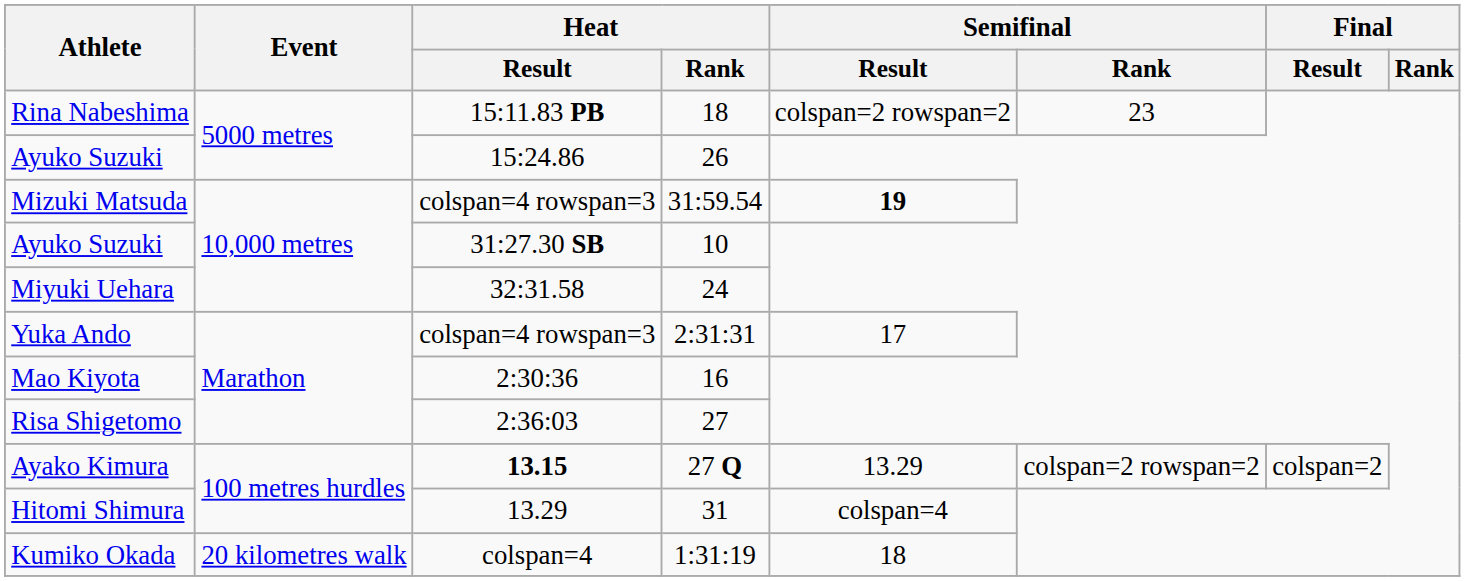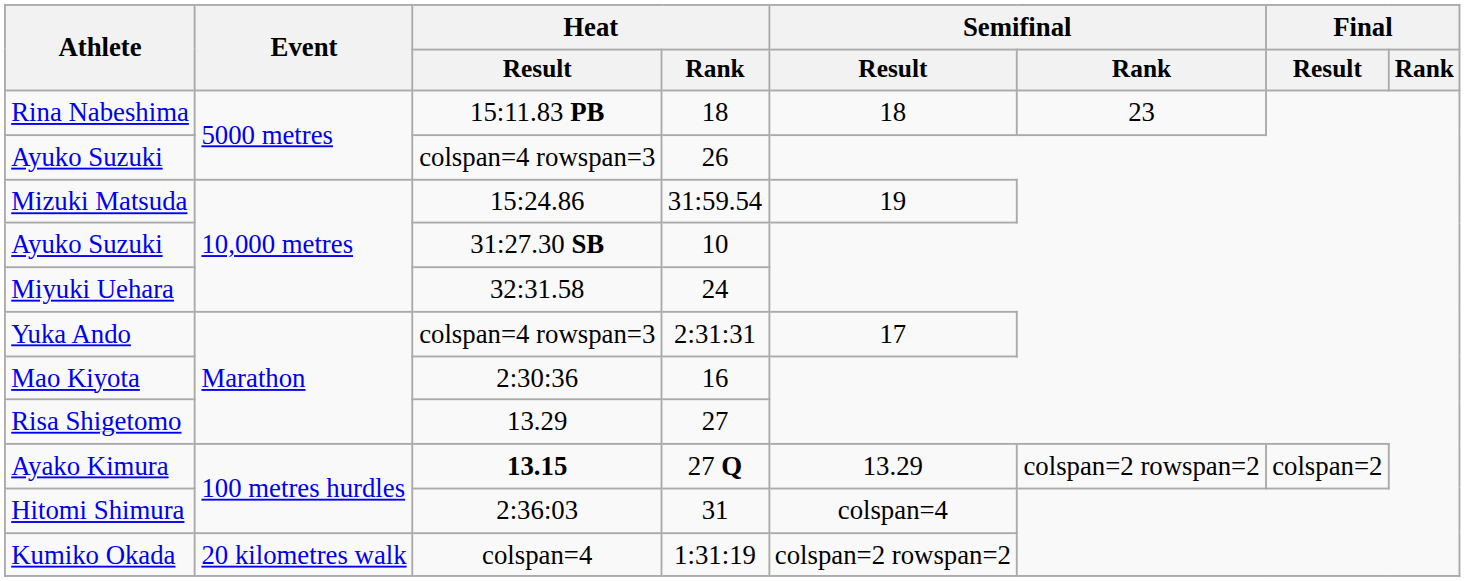(893, 112) colspan=2 rowspan=2 -> (893, 112) 18
(537, 157) 15:24.86 -> (537, 157) colspan=4 rowspan=3
(537, 201) colspan=4 rowspan=3 -> (537, 201) 15:24.86
(893, 201) bold -> (893, 201) normal
(537, 422) 2:36:03 -> (537, 422) 13.29
(537, 510) 13.29 -> (537, 510) 2:36:03
(893, 554) 18 -> (893, 554) colspan=2 rowspan=2
